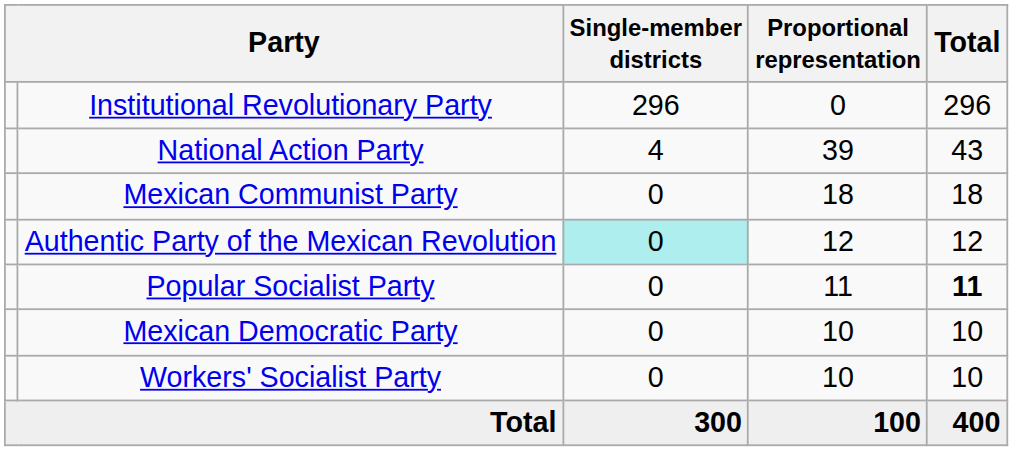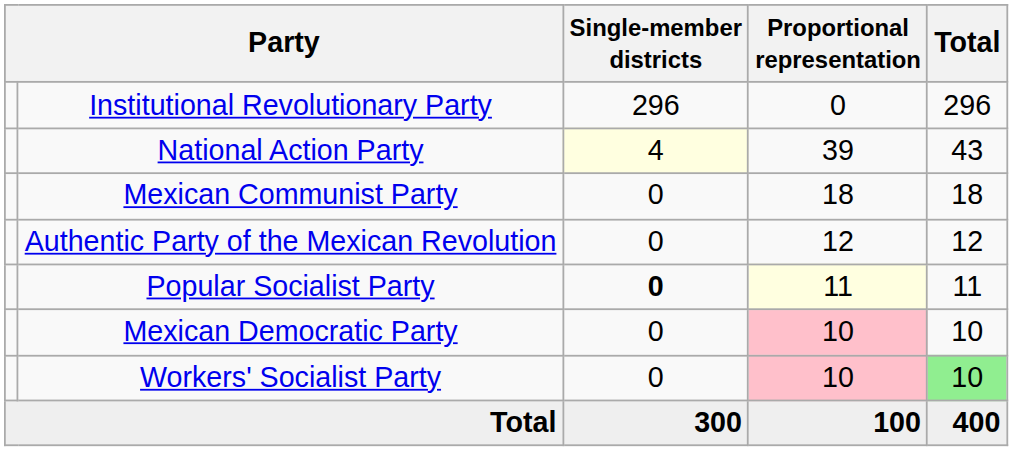(656, 150) no background -> (656, 150) lightyellow background
(656, 241) paleturquoise background -> (656, 241) no background
(656, 286) normal -> (656, 286) bold
(838, 286) no background -> (838, 286) lightyellow background
(967, 286) bold -> (967, 286) normal
(838, 331) no background -> (838, 331) pink background
(838, 377) no background -> (838, 377) pink background
(967, 377) no background -> (967, 377) lightgreen background
